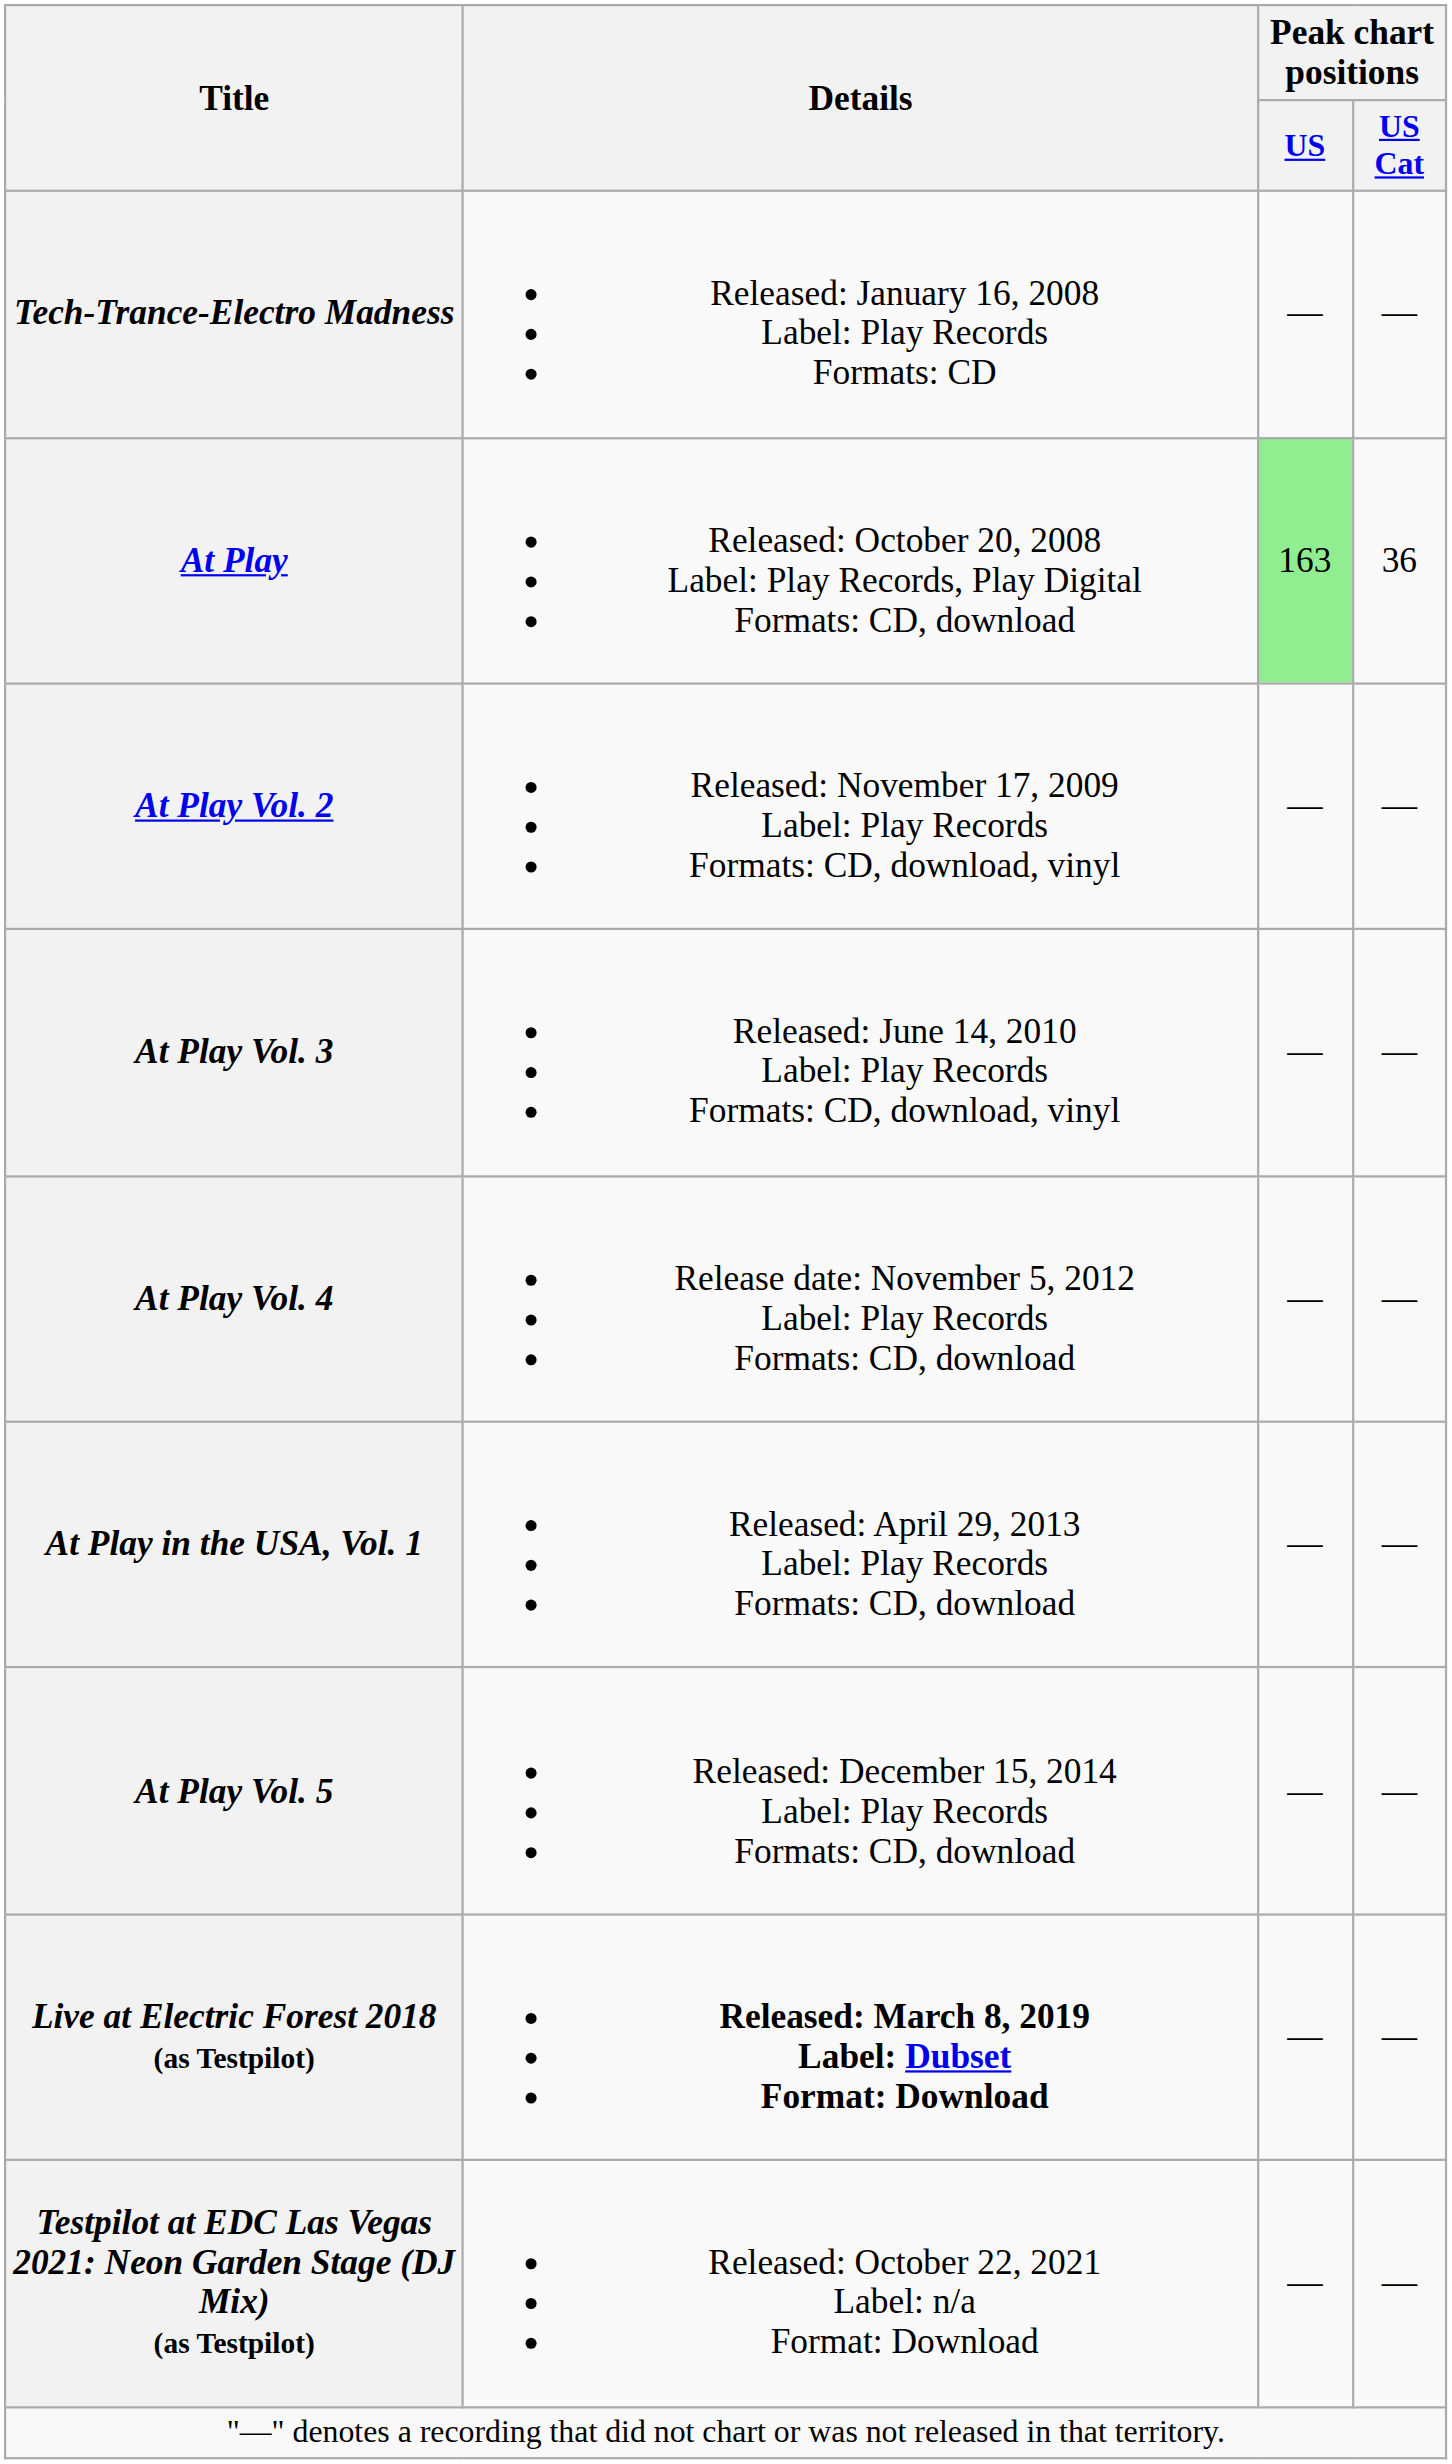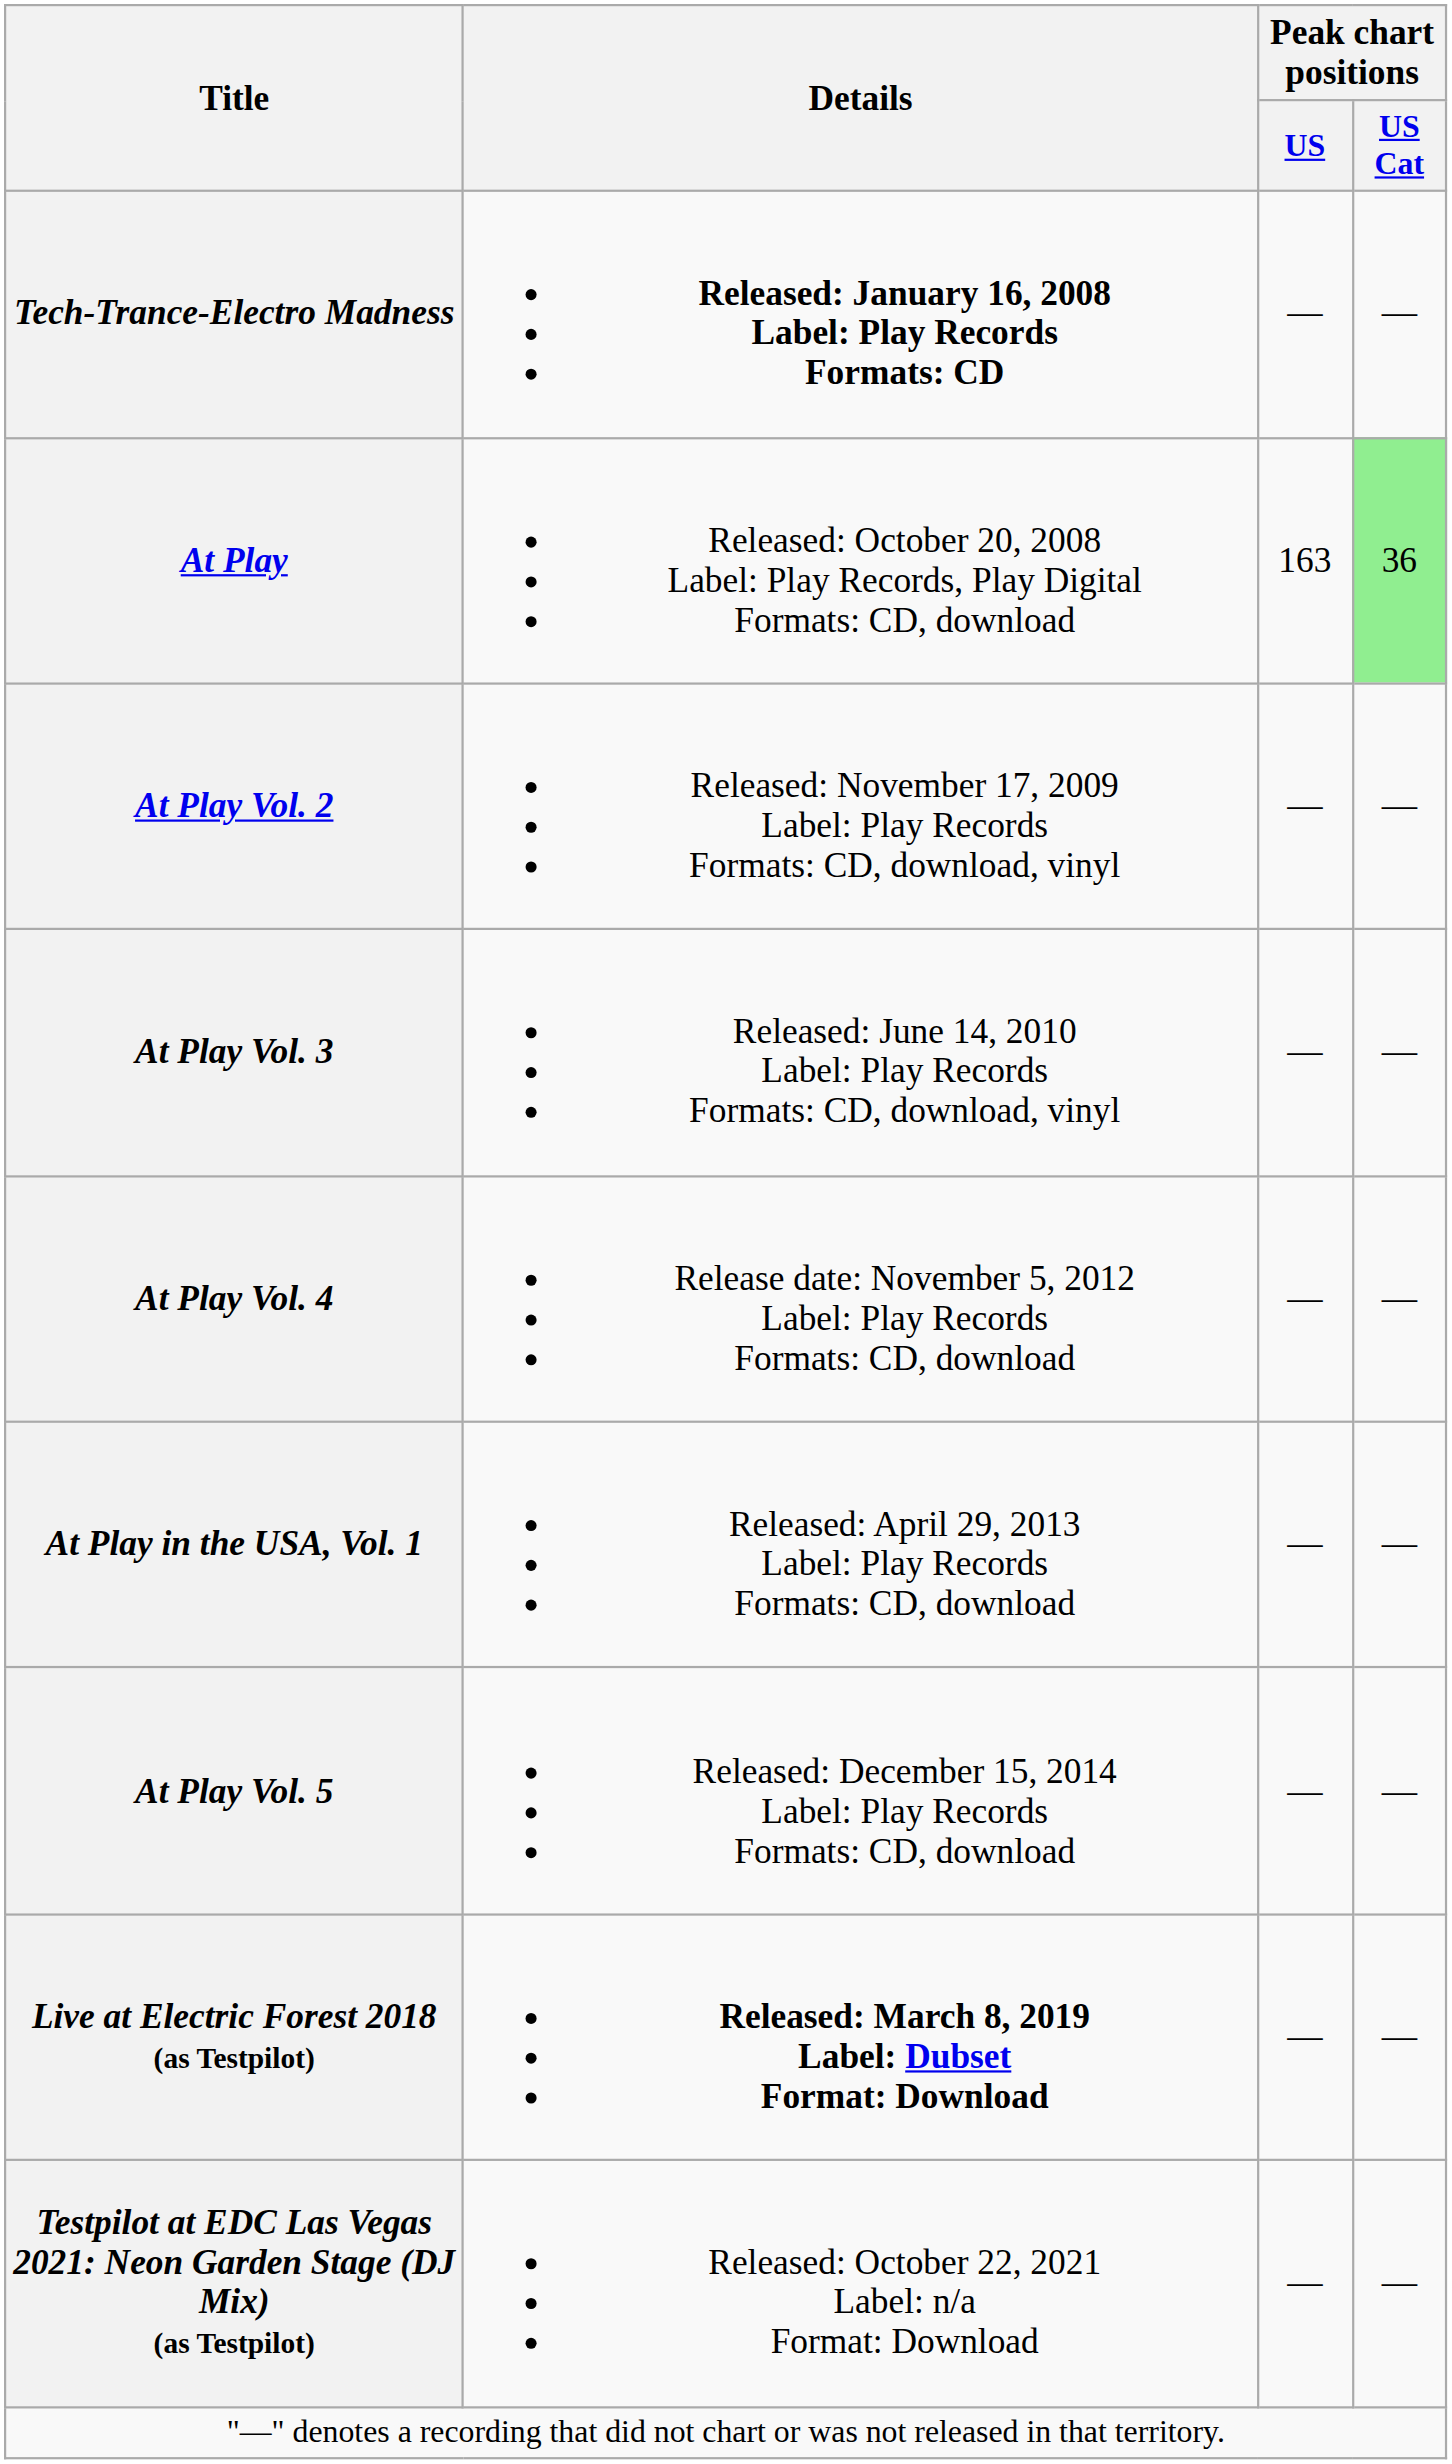(861, 334) normal -> (861, 334) bold
(1305, 559) lightgreen background -> (1305, 559) no background
(1399, 559) no background -> (1399, 559) lightgreen background
